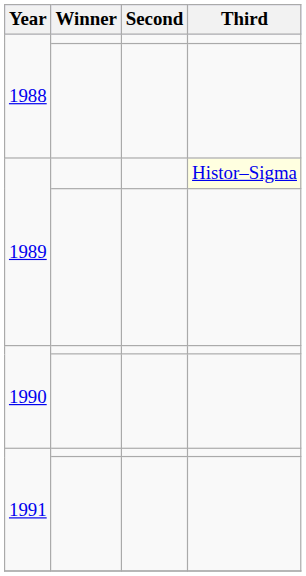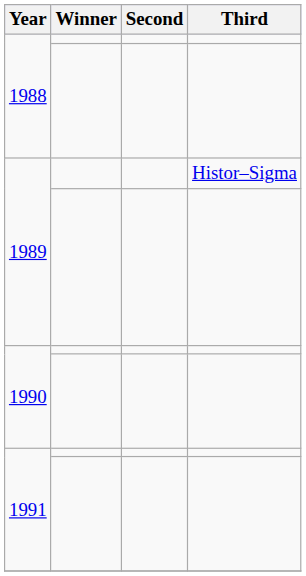(245, 173) lightyellow background -> (245, 173) no background
